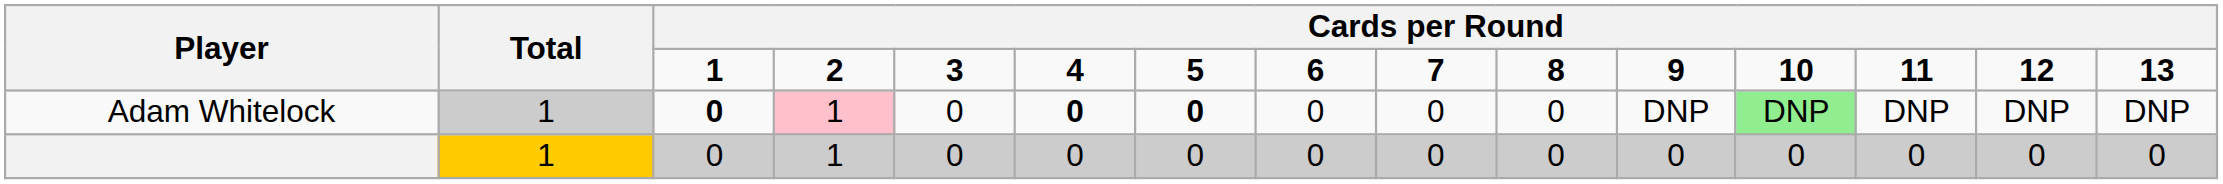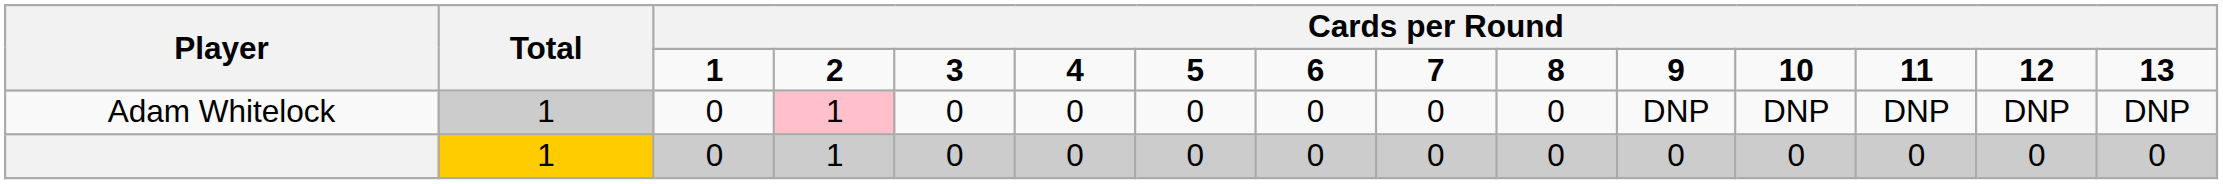(714, 112) bold -> (714, 112) normal
(1075, 112) bold -> (1075, 112) normal
(1195, 112) bold -> (1195, 112) normal
(1796, 112) lightgreen background -> (1796, 112) no background
